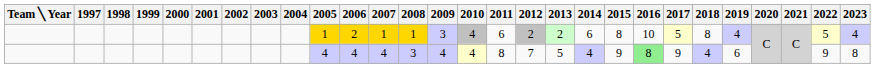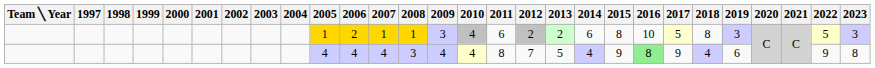(737, 34) 4 -> (737, 34) 3
(855, 34) 4 -> (855, 34) 3
